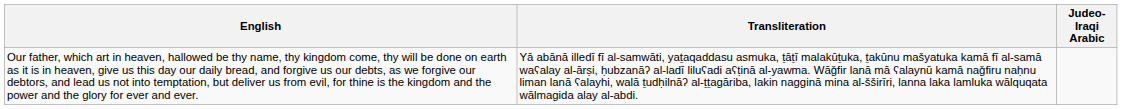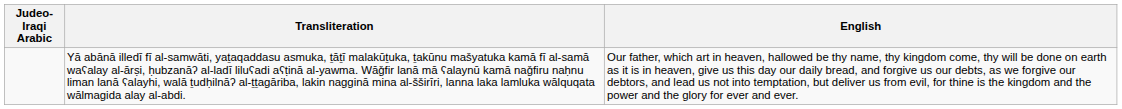columns swapped: (1087, 26) <-> (261, 26)
